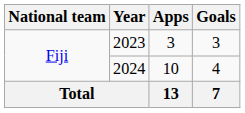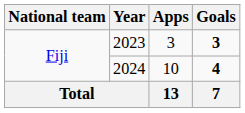(216, 42) normal -> (216, 42) bold
(216, 68) normal -> (216, 68) bold
